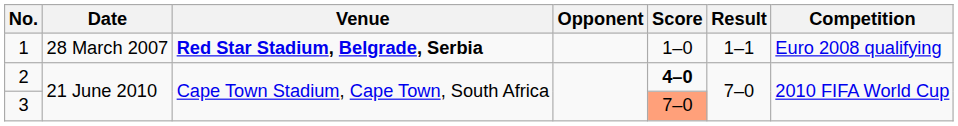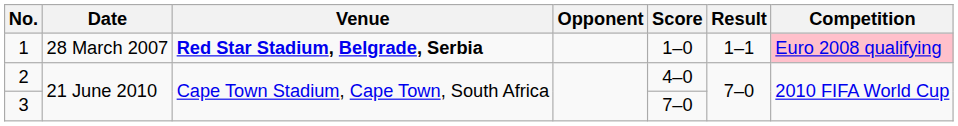(858, 47) no background -> (858, 47) pink background
(677, 76) bold -> (677, 76) normal
(677, 105) lightsalmon background -> (677, 105) no background
